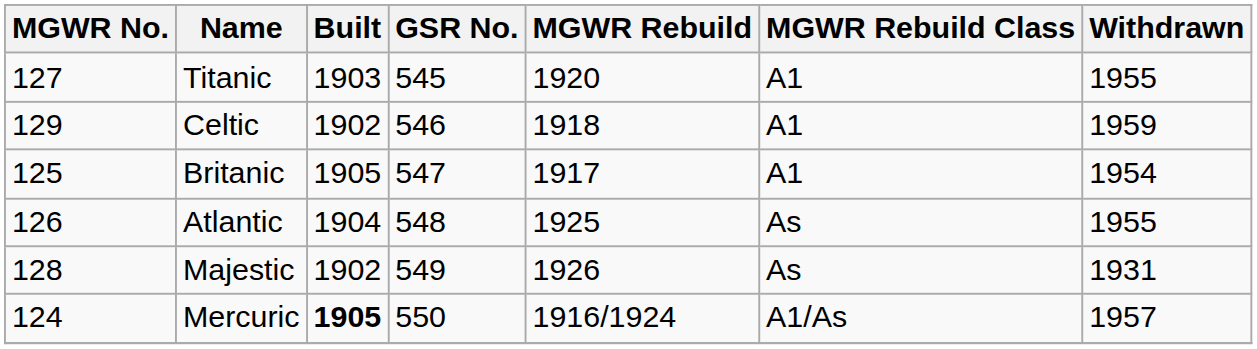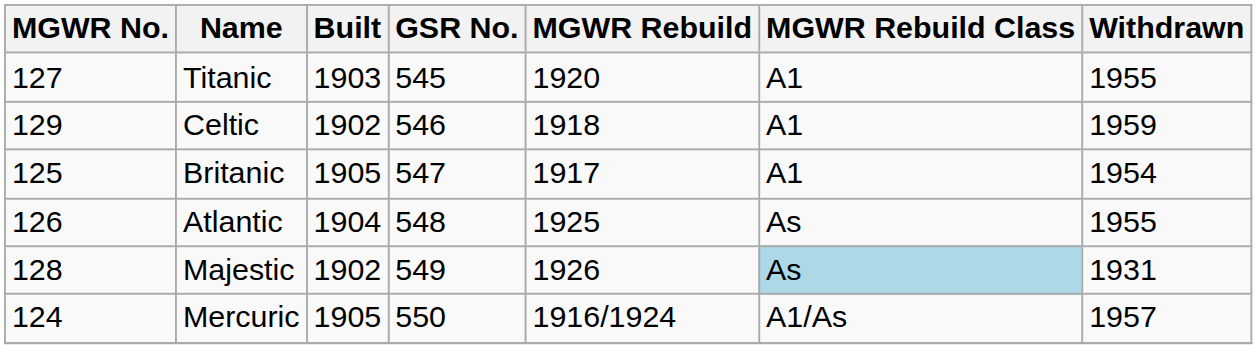(784, 269) no background -> (784, 269) lightblue background
(347, 317) bold -> (347, 317) normal
